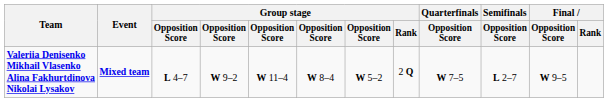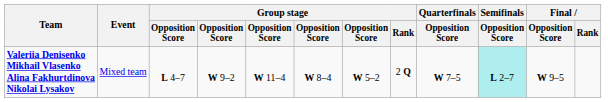(124, 72) bold -> (123, 72) normal
(505, 78) no background -> (502, 78) paleturquoise background
